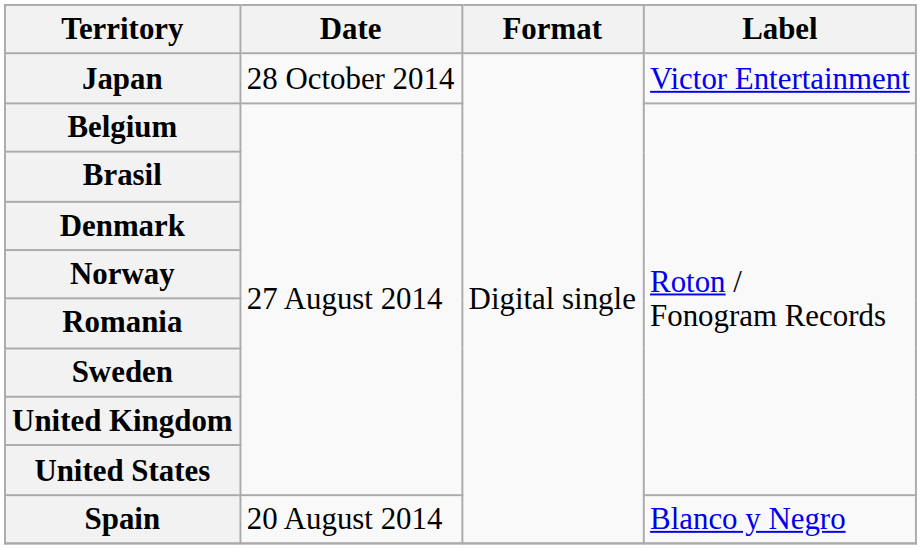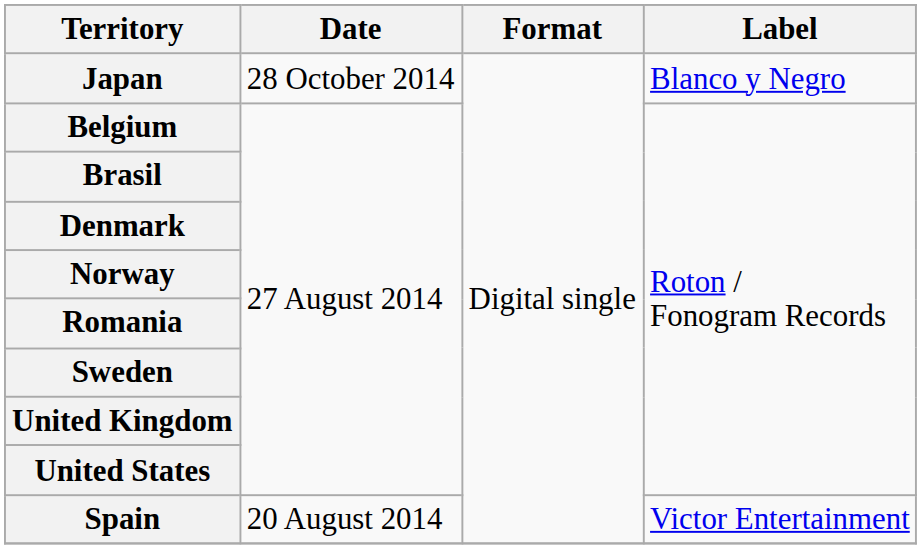(780, 77) Victor Entertainment -> (748, 77) Blanco y Negro
(748, 518) Blanco y Negro -> (780, 518) Victor Entertainment
